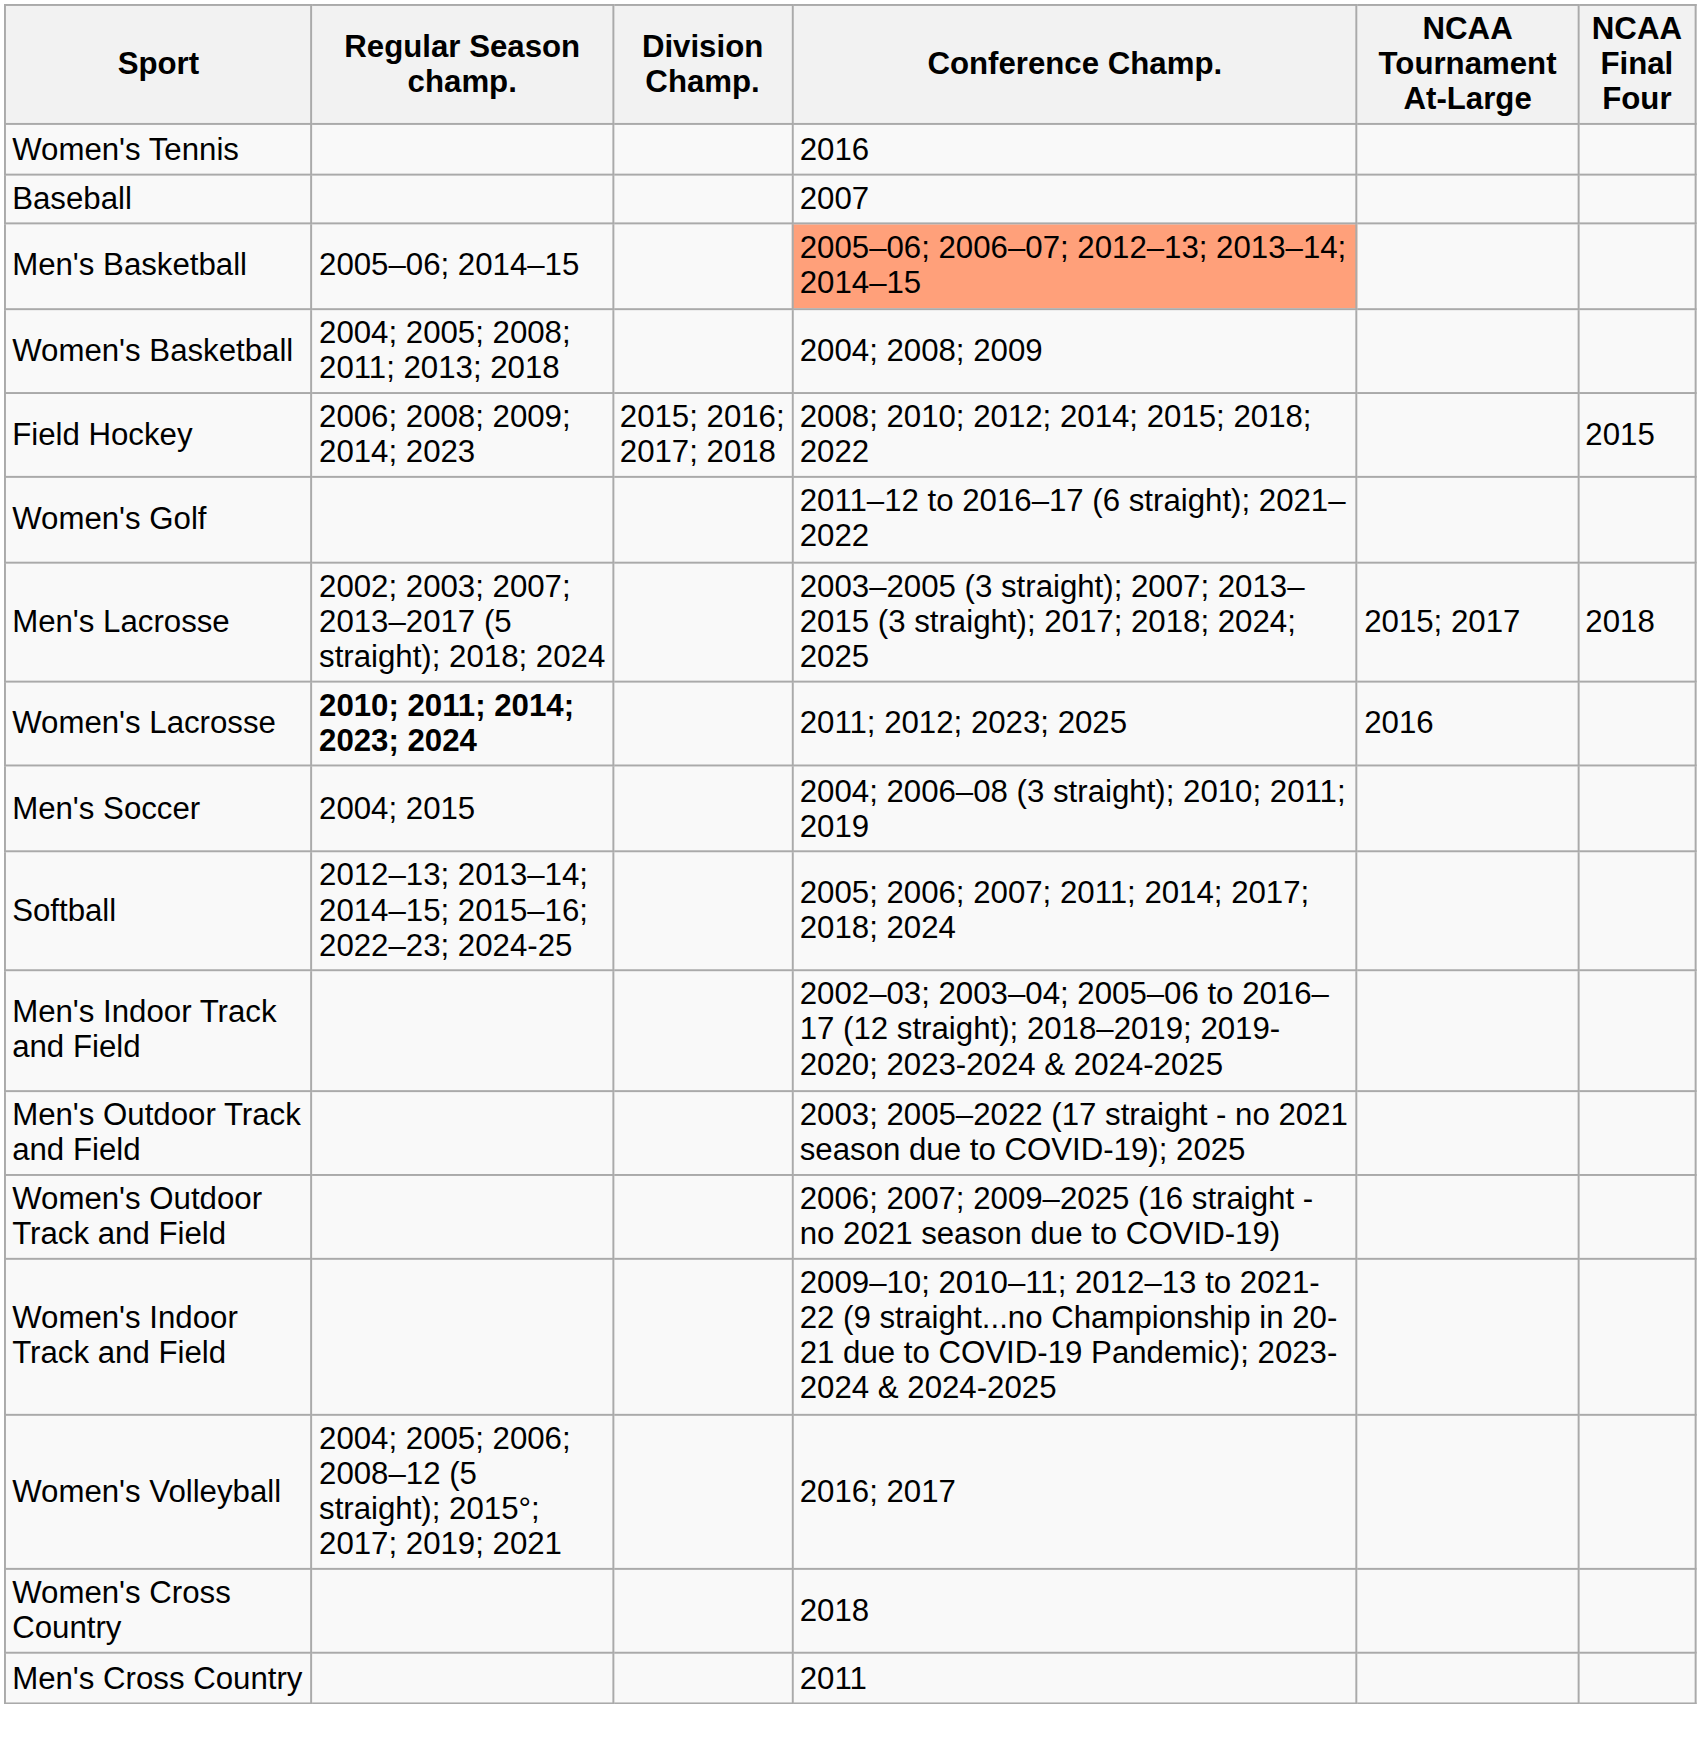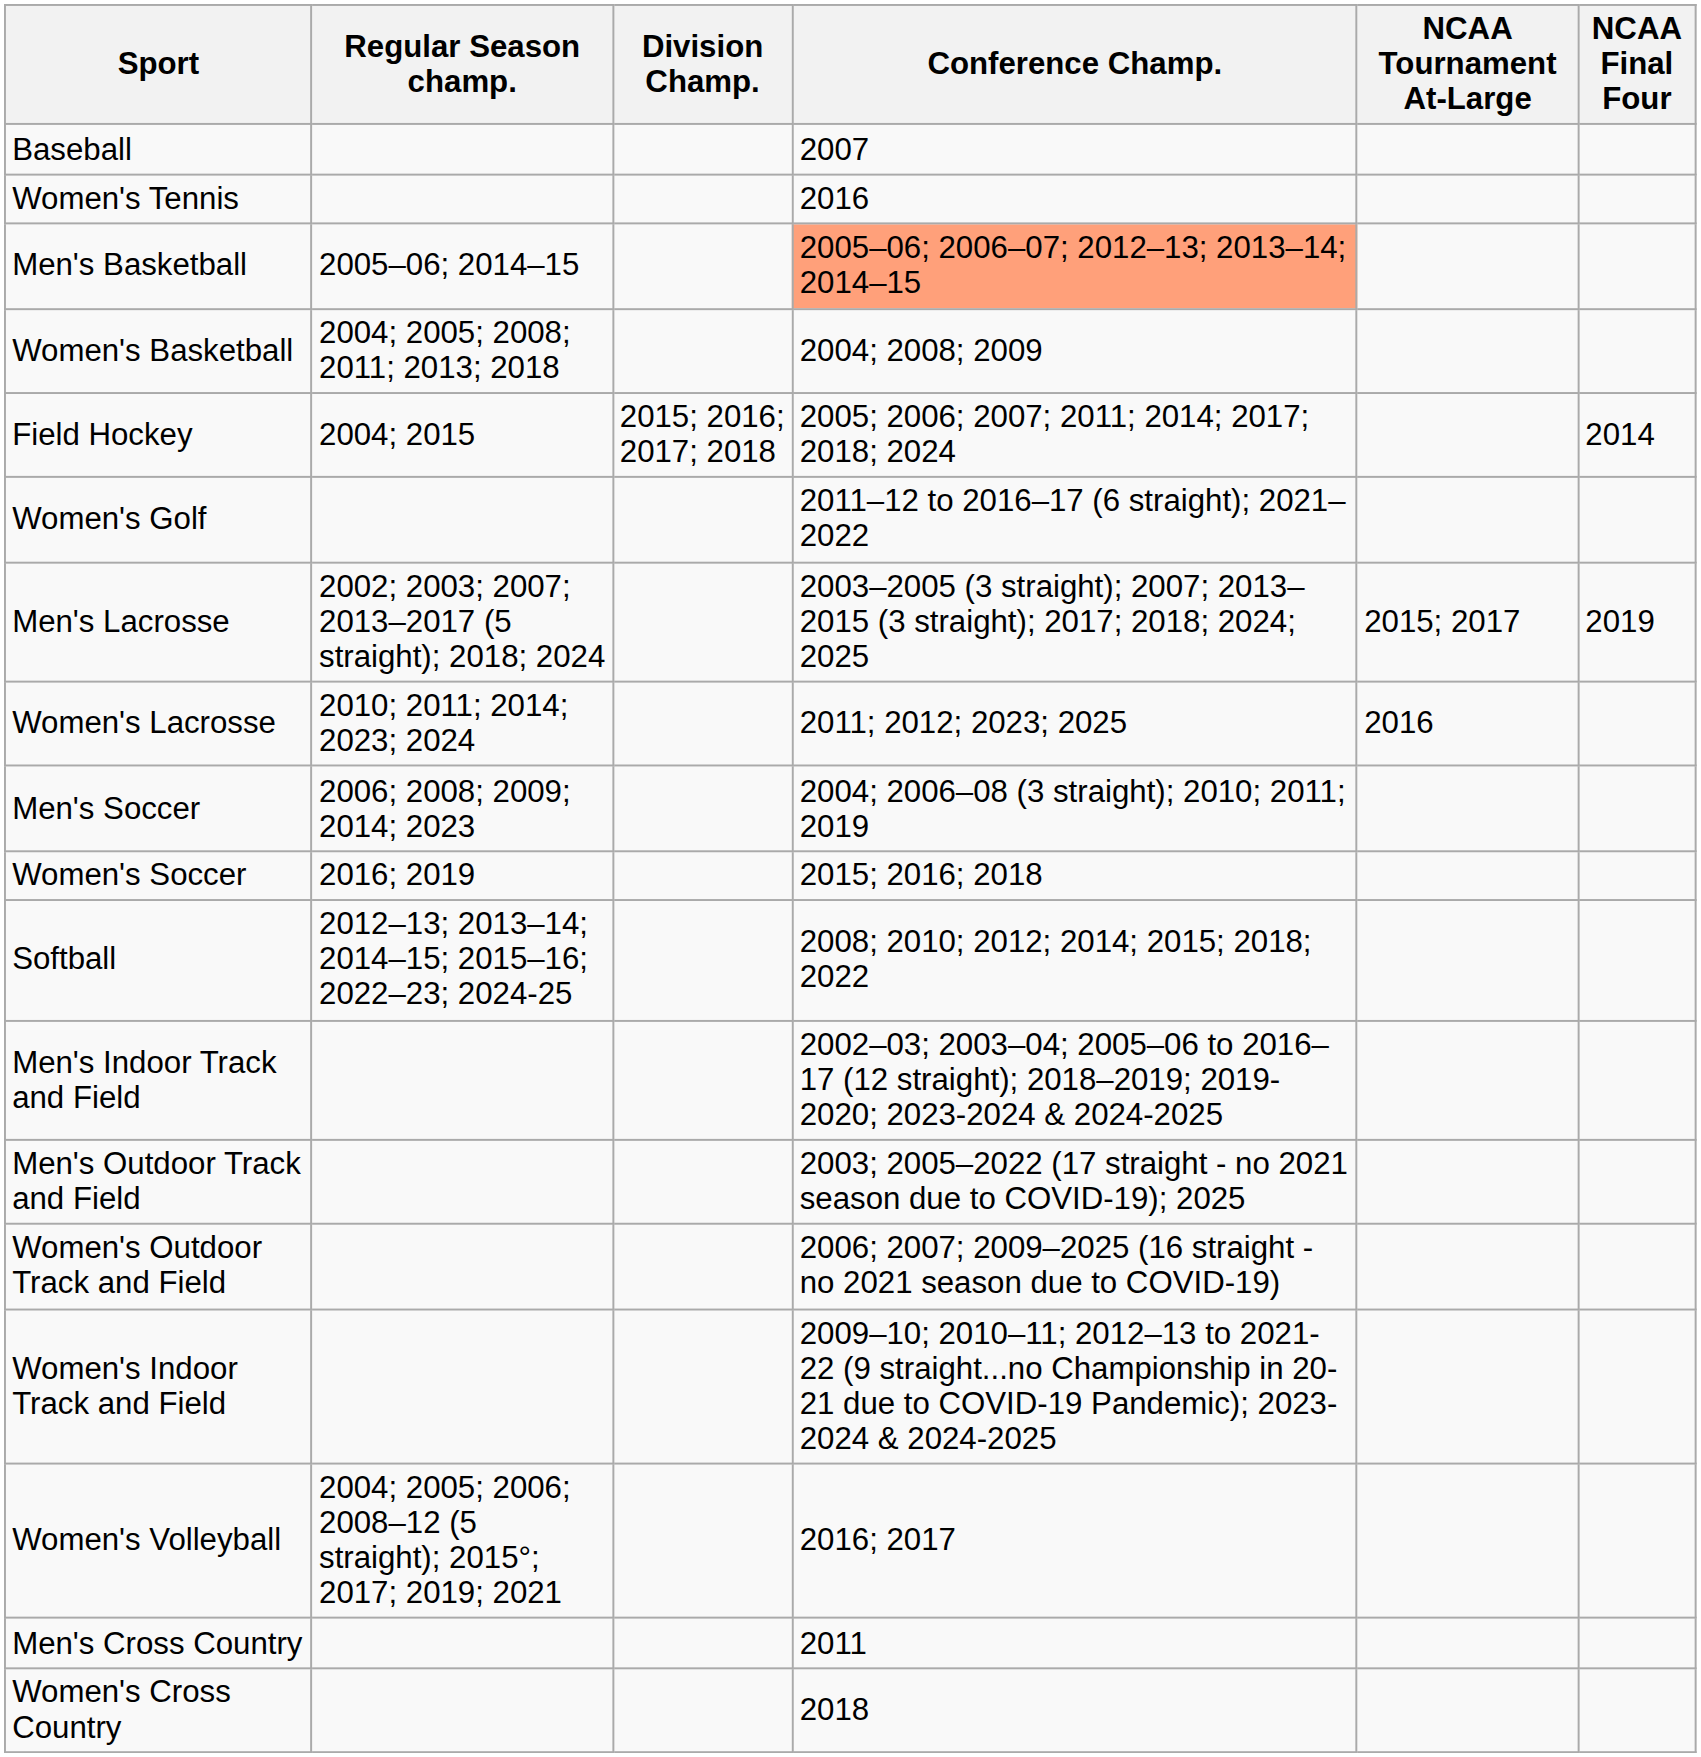rows swapped: (126, 148) <-> (72, 198)
(445, 434) 2006; 2008; 2009; 2014; 2023 -> (397, 434) 2004; 2015
(1056, 434) 2008; 2010; 2012; 2014; 2015; 2018; 2022 -> (1054, 434) 2005; 2006; 2007; 2011; 2014; 2017; 2018; 2024
(1620, 434) 2015 -> (1620, 434) 2014
(1620, 621) 2018 -> (1620, 621) 2019
(447, 723) bold -> (444, 723) normal
(397, 808) 2004; 2015 -> (445, 808) 2006; 2008; 2009; 2014; 2023
+ row: (129, 875)
(1054, 910) 2005; 2006; 2007; 2011; 2014; 2017; 2018; 2024 -> (1056, 959) 2008; 2010; 2012; 2014; 2015; 2018; 2022
rows swapped: (157, 1677) <-> (121, 1610)
